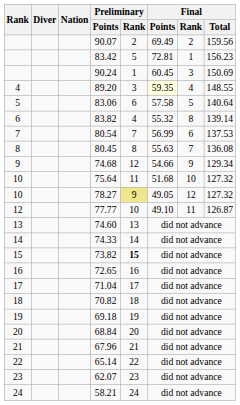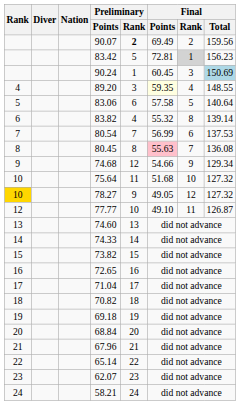(134, 42) normal -> (134, 42) bold
(191, 57) no background -> (191, 57) lightgrey background
(220, 73) no background -> (220, 73) lightblue background
(163, 149) no background -> (163, 149) pink background
(18, 194) no background -> (18, 194) gold background
(134, 194) khaki background -> (134, 194) no background
(134, 255) bold -> (134, 255) normal
